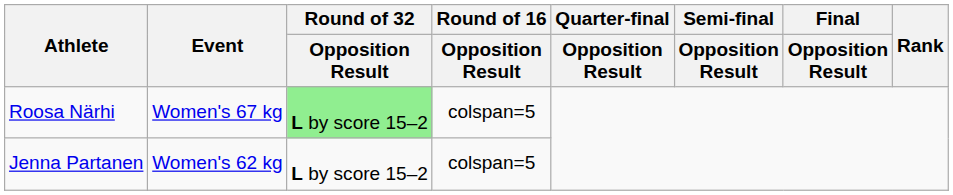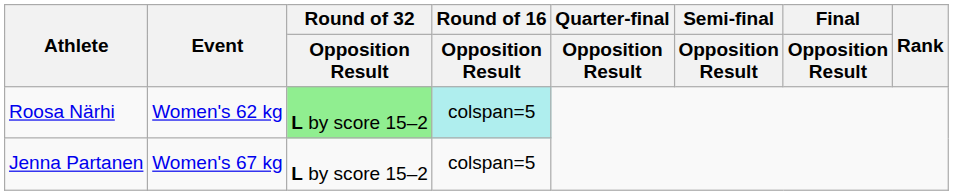(217, 112) Women's 67 kg -> (217, 112) Women's 62 kg
(492, 112) no background -> (492, 112) paleturquoise background
(217, 163) Women's 62 kg -> (217, 163) Women's 67 kg
